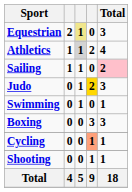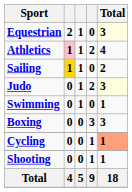(81, 31) khaki background -> (81, 31) no background
(103, 31) no background -> (103, 31) lightyellow background
(70, 50) no background -> (70, 50) pink background
(81, 50) lightgrey background -> (81, 50) no background
(70, 68) no background -> (70, 68) gold background
(103, 68) pink background -> (103, 68) no background
(92, 86) gold background -> (92, 86) no background
(103, 86) no background -> (103, 86) lightyellow background
(92, 141) lightsalmon background -> (92, 141) no background
(103, 141) no background -> (103, 141) lightsalmon background
